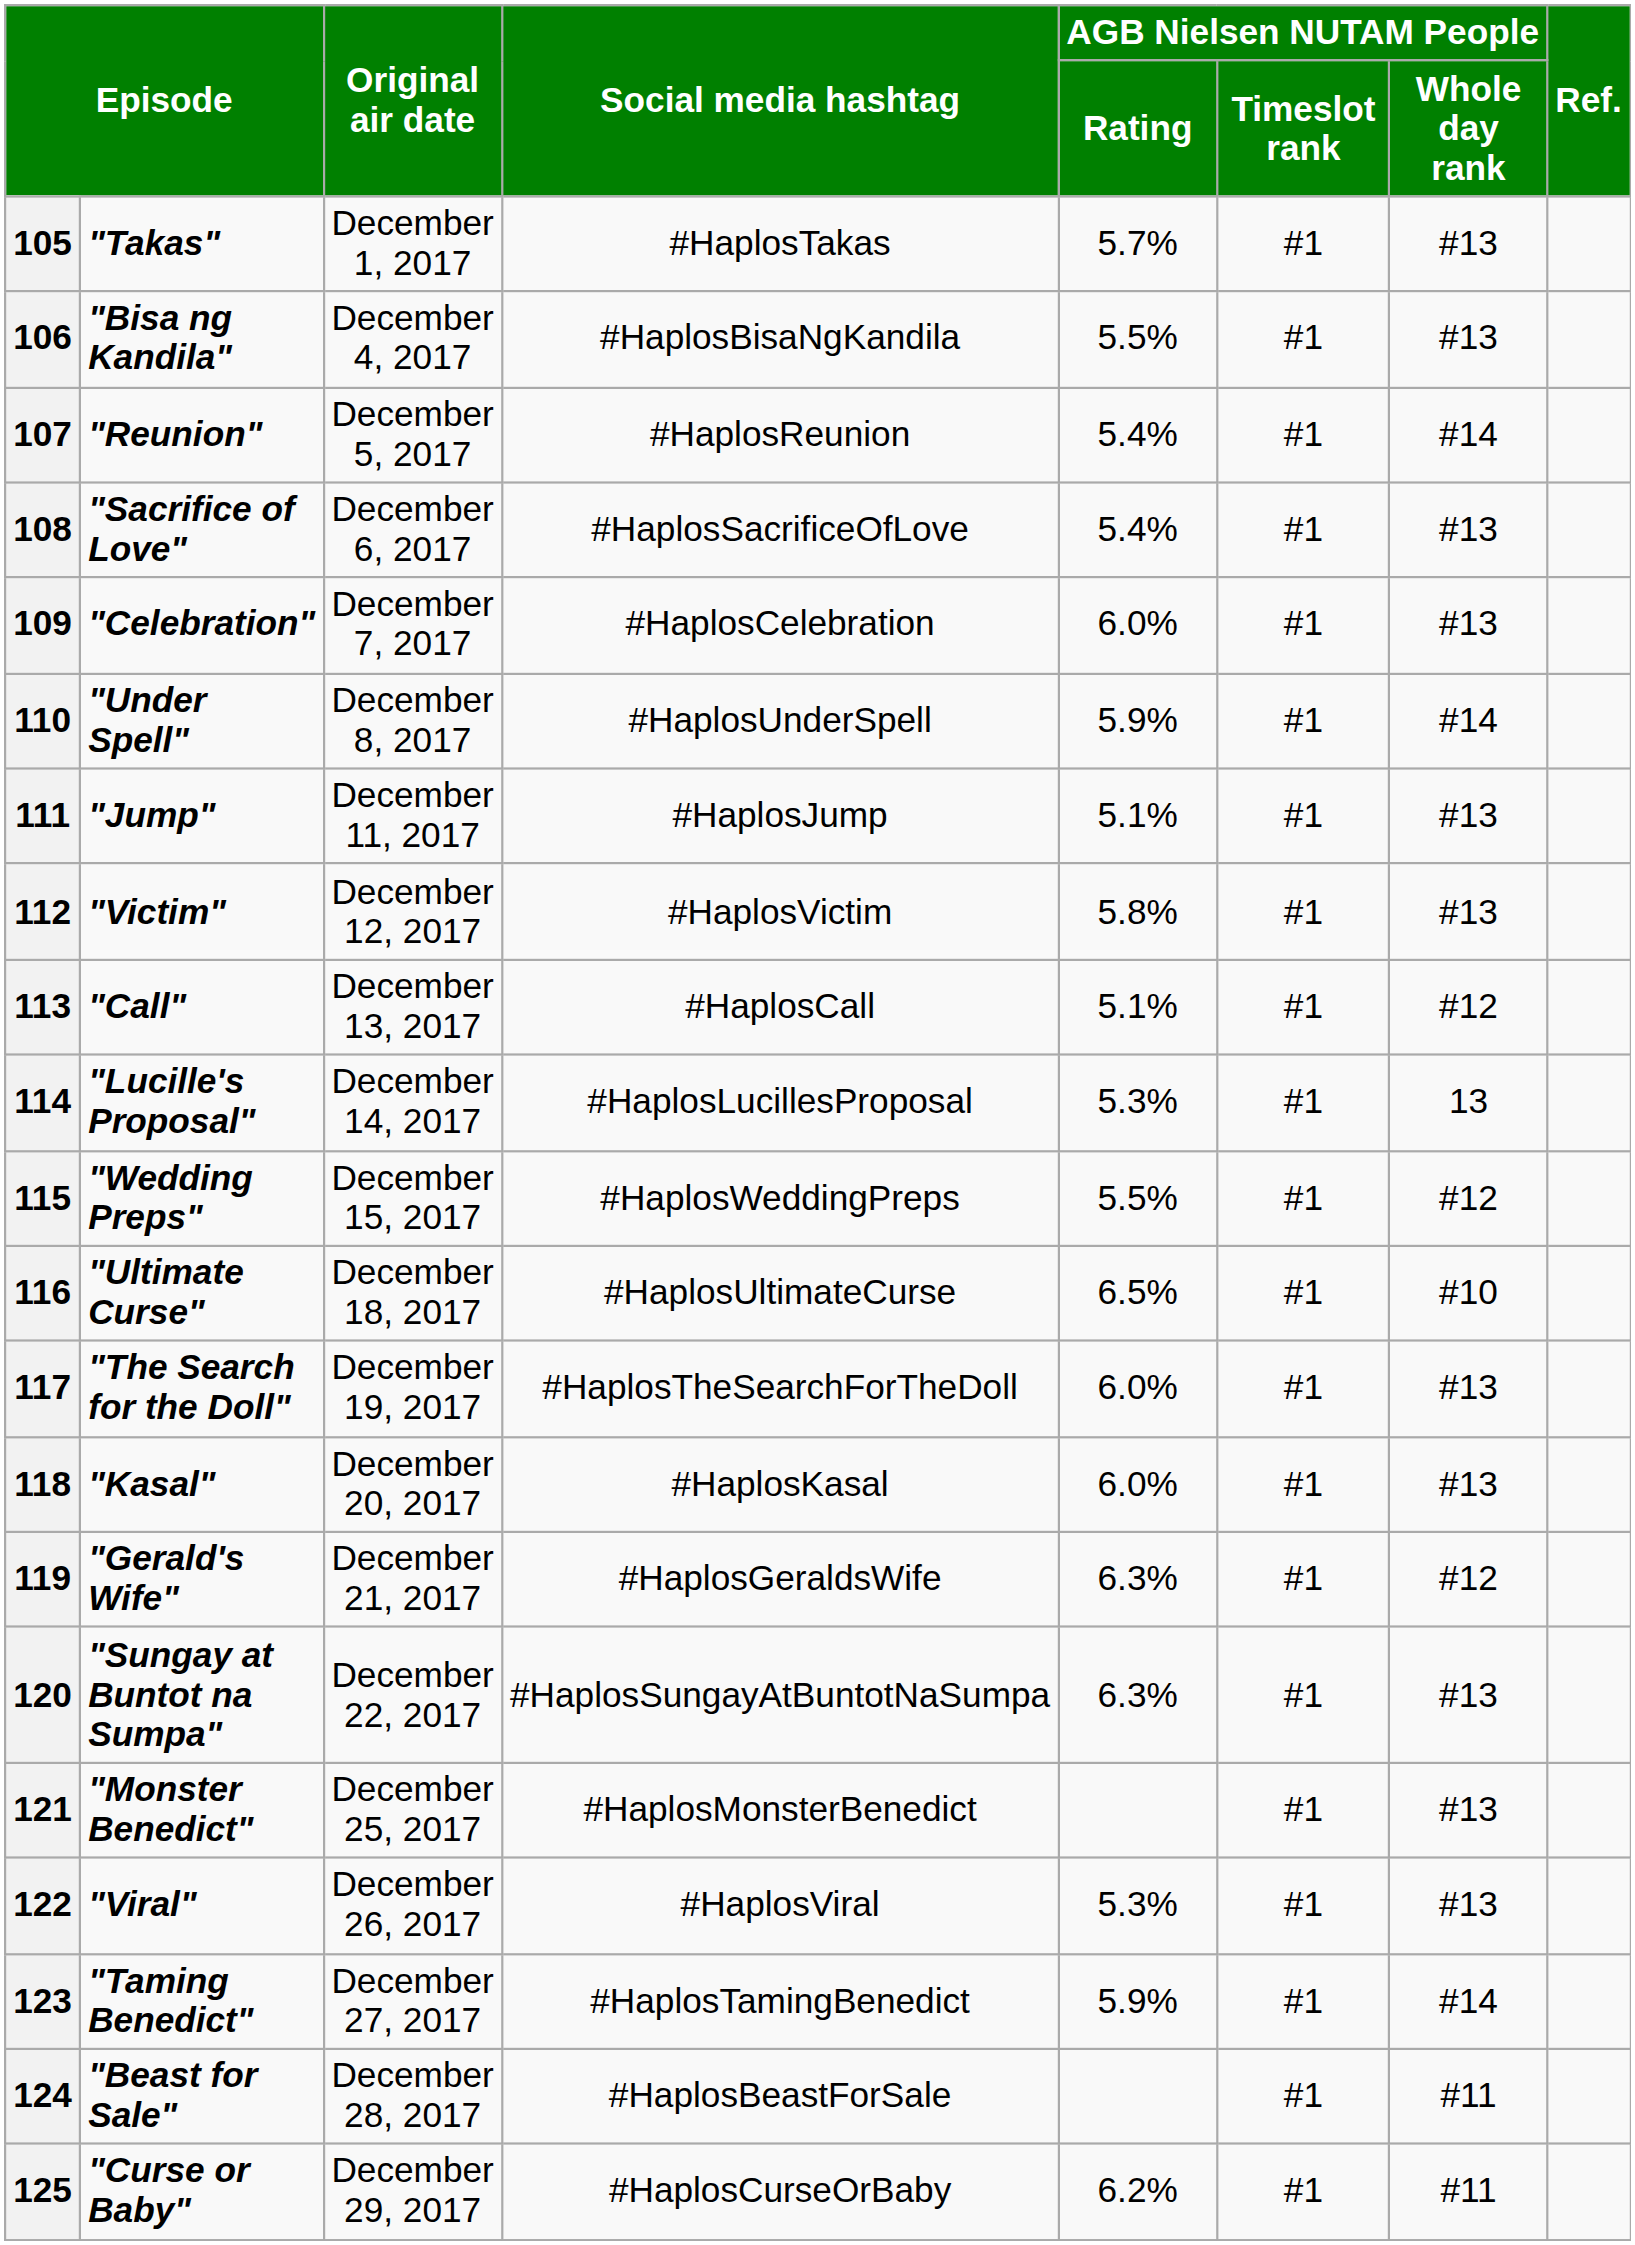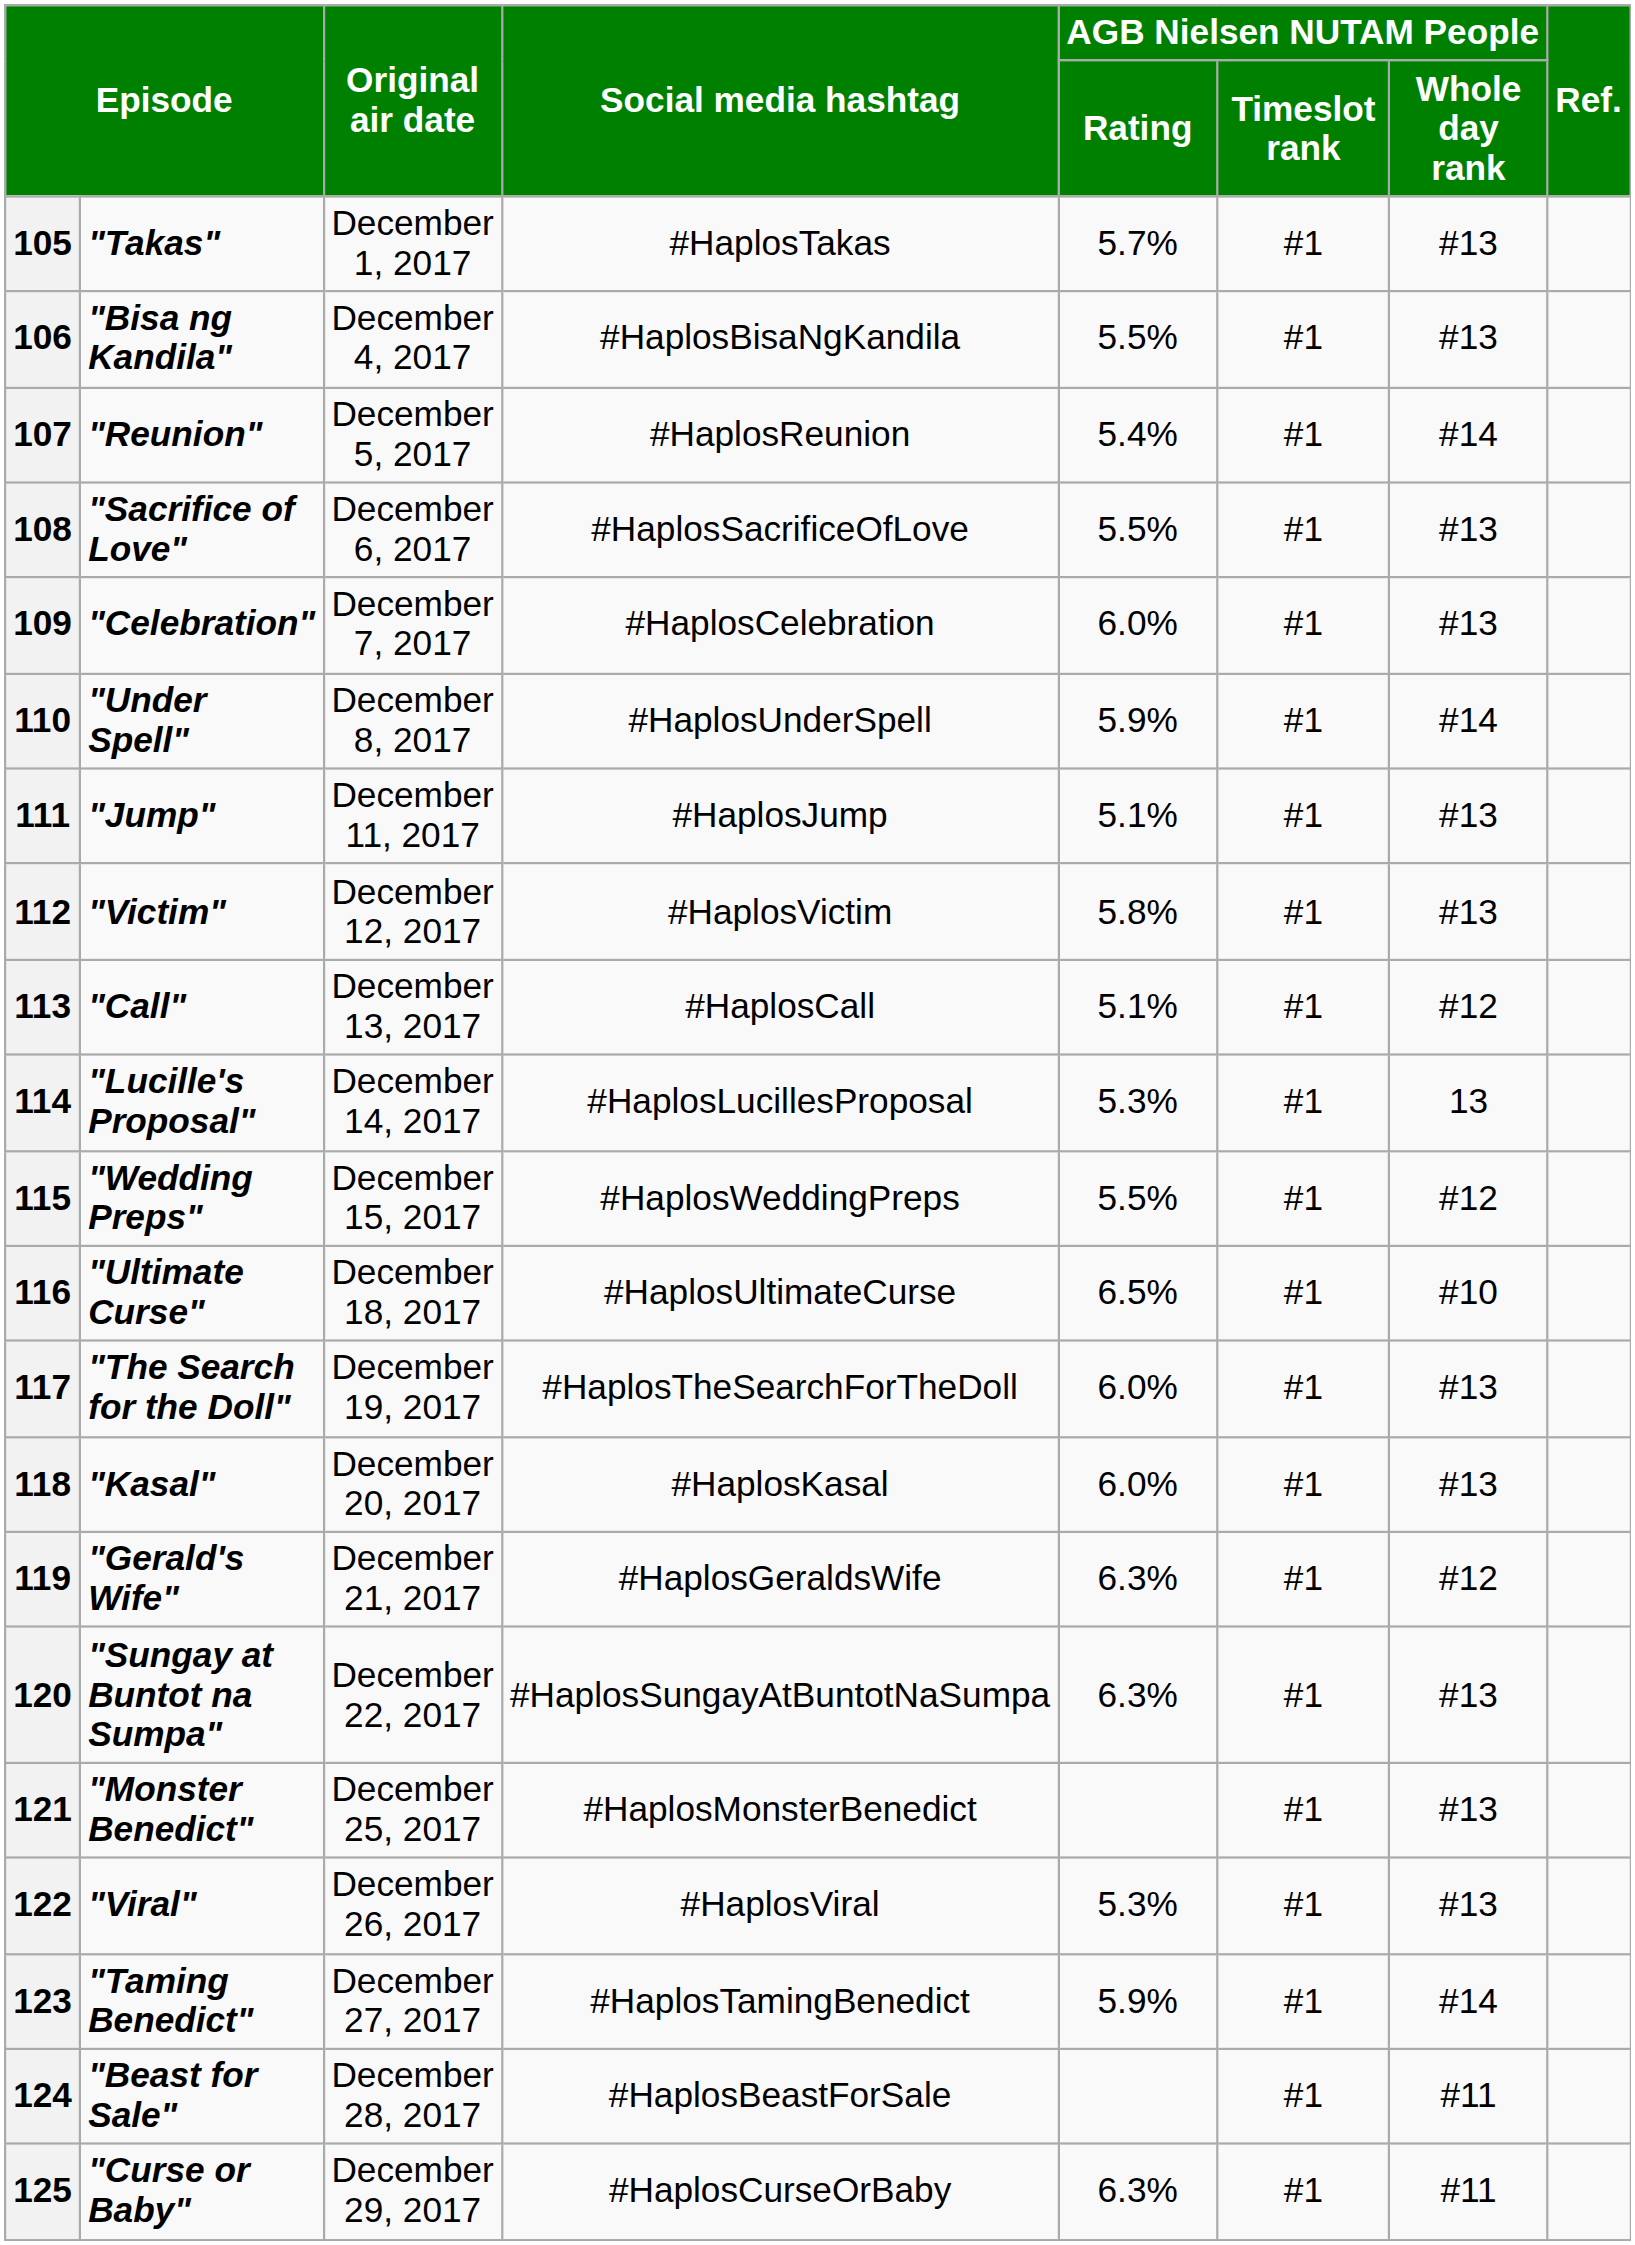(1138, 529) 5.4% -> (1138, 529) 5.5%
(1138, 2191) 6.2% -> (1138, 2191) 6.3%
